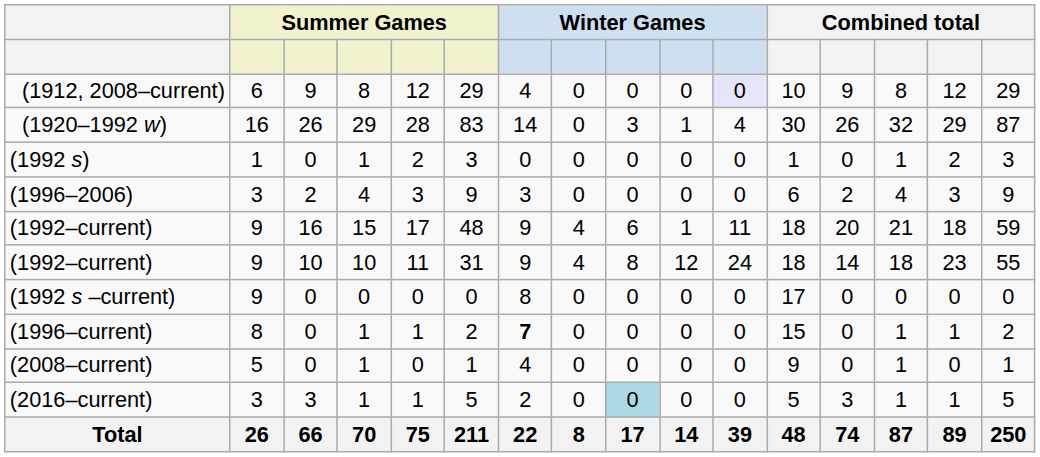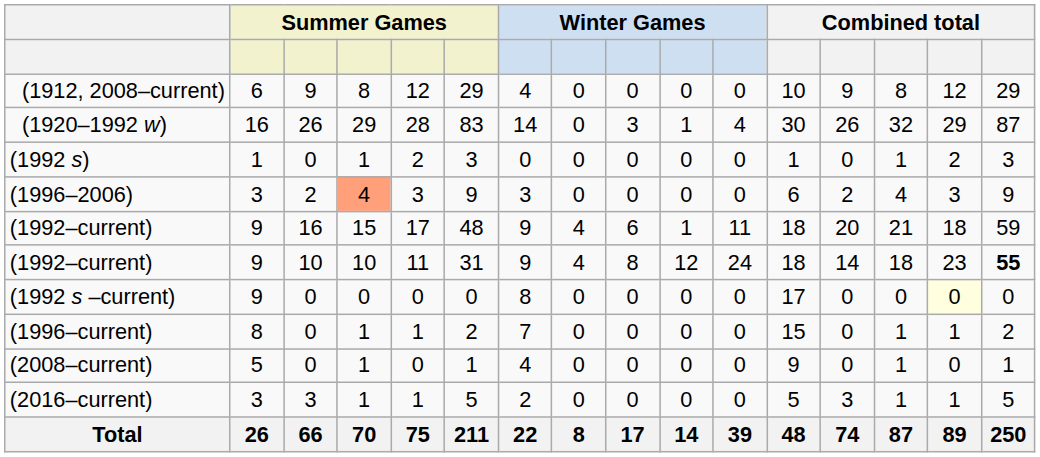(740, 91) lavender background -> (740, 91) no background
(364, 194) no background -> (364, 194) lightsalmon background
(1008, 262) normal -> (1008, 262) bold
(955, 297) no background -> (955, 297) lightyellow background
(525, 331) bold -> (525, 331) normal
(633, 400) lightblue background -> (633, 400) no background
